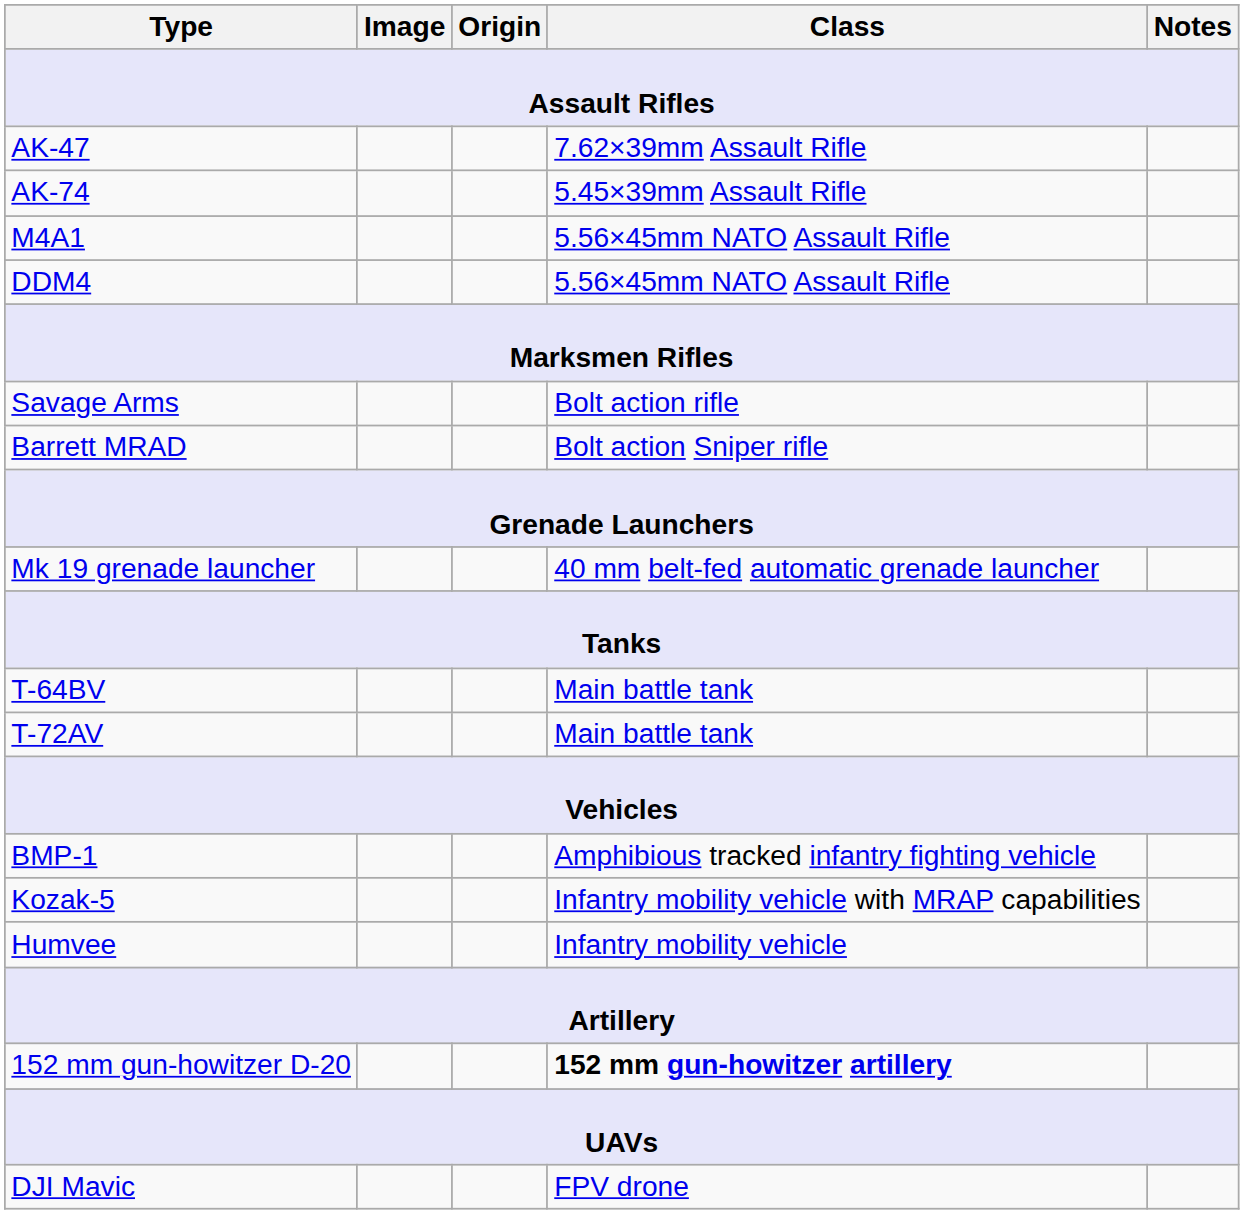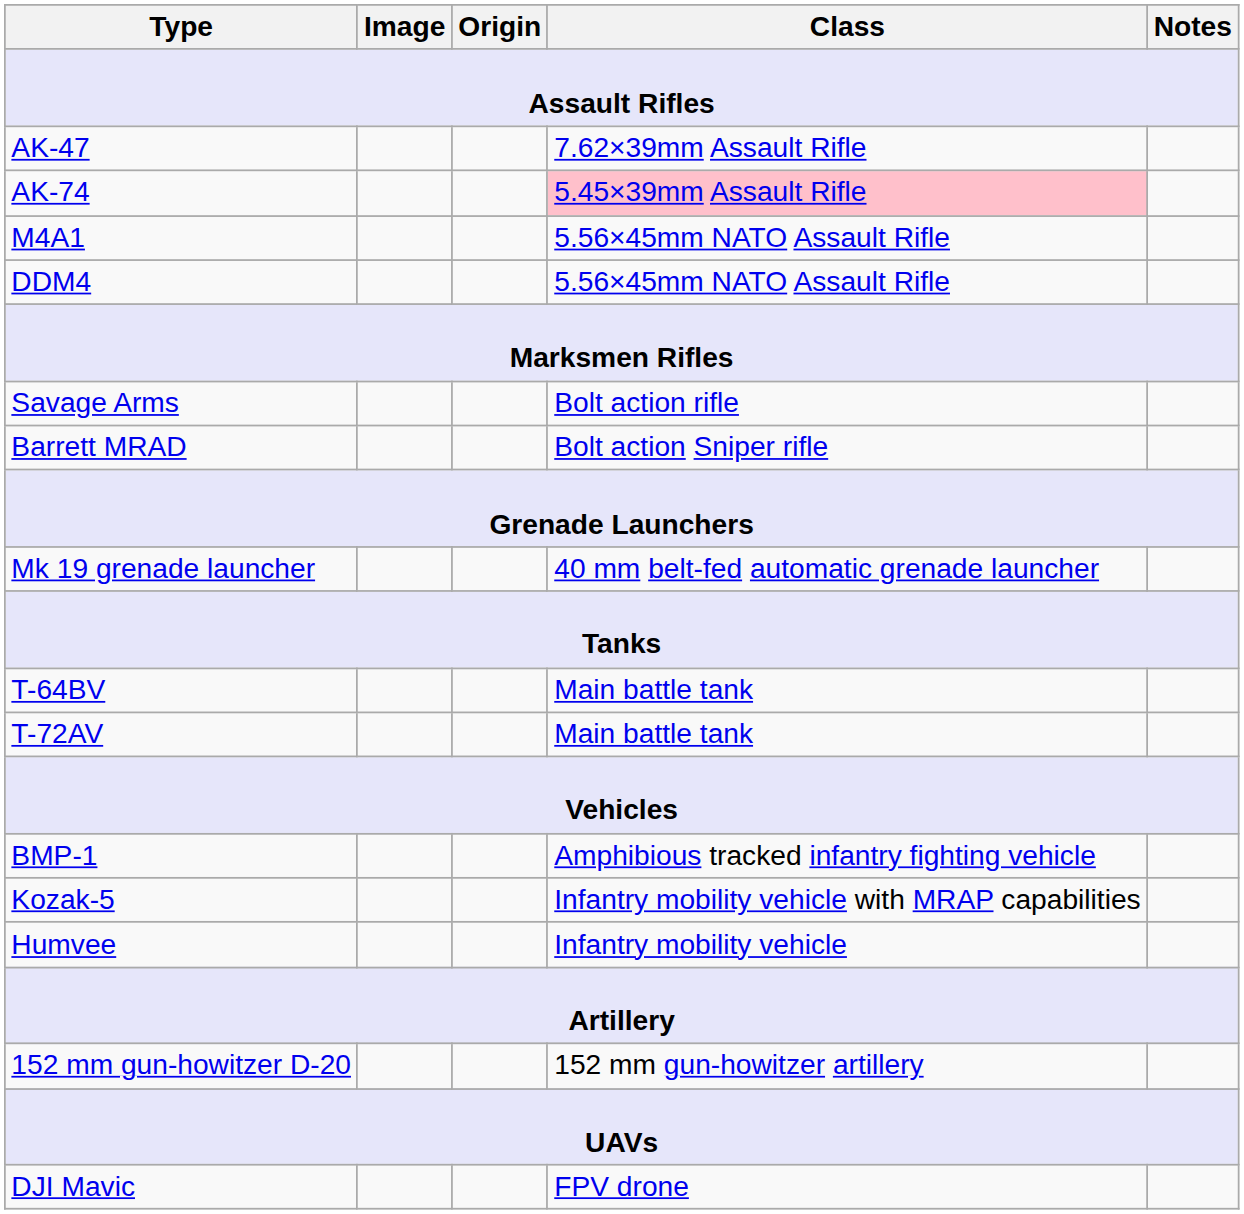(710, 192) no background -> (710, 192) pink background
(753, 1065) bold -> (739, 1065) normal
